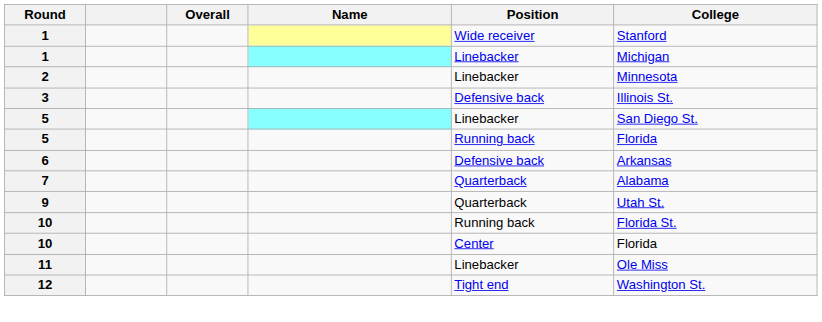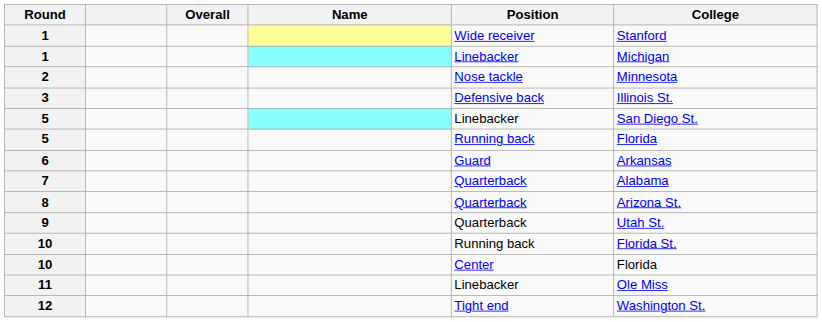(486, 77) Linebacker -> (489, 77) Nose tackle
(499, 160) Defensive back -> (473, 160) Guard
+ row: (45, 202)
